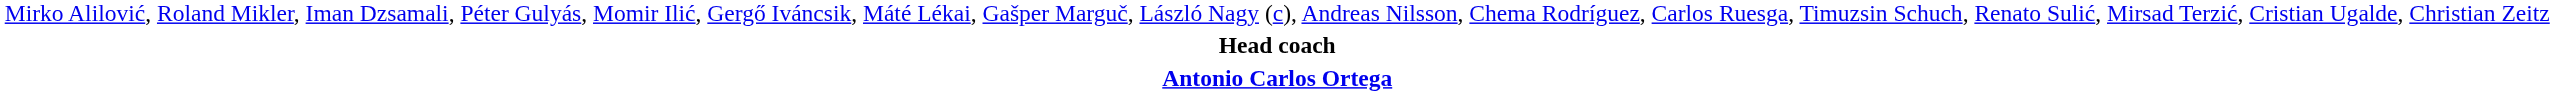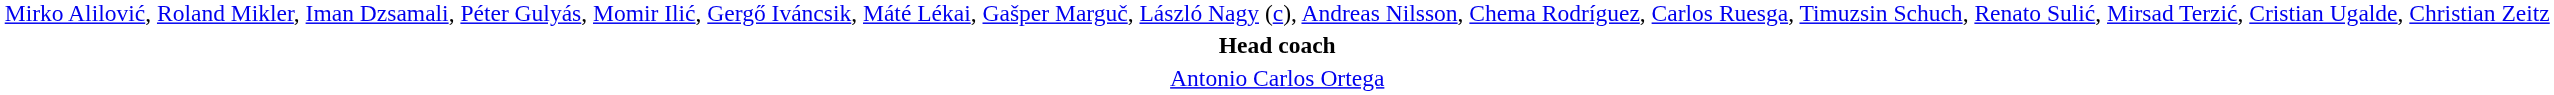(1277, 78) bold -> (1277, 78) normal
